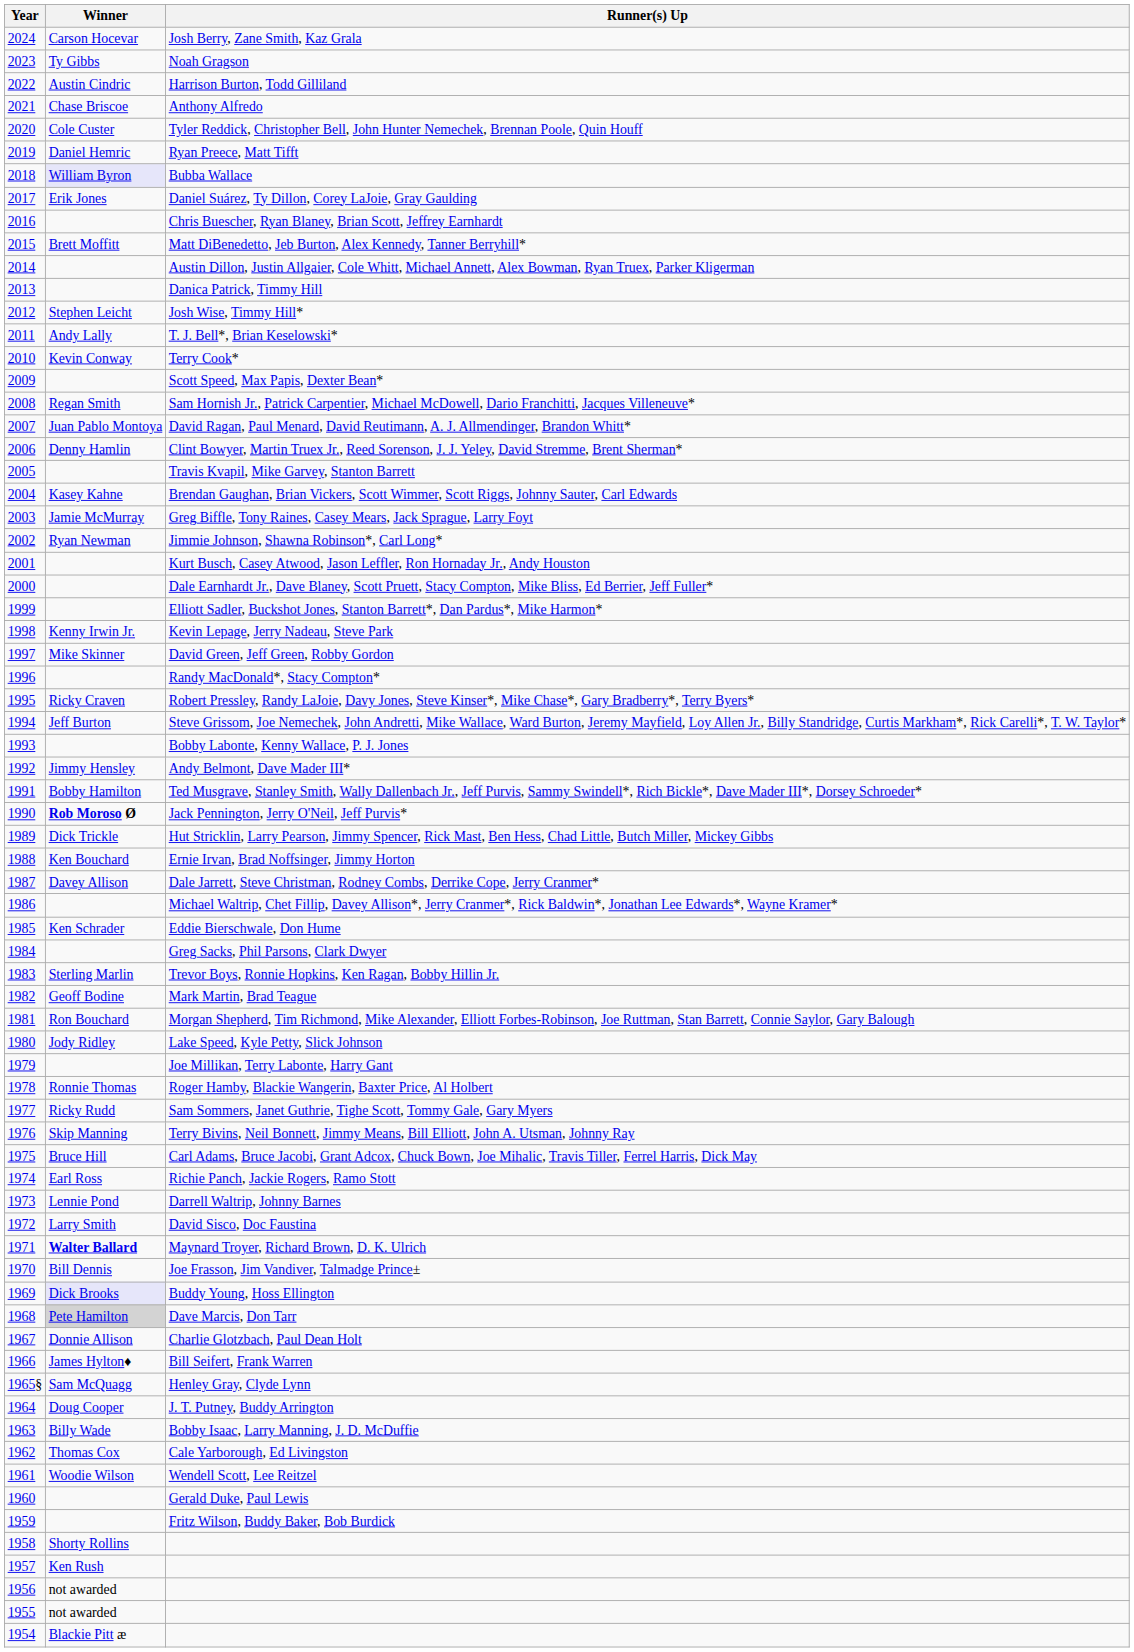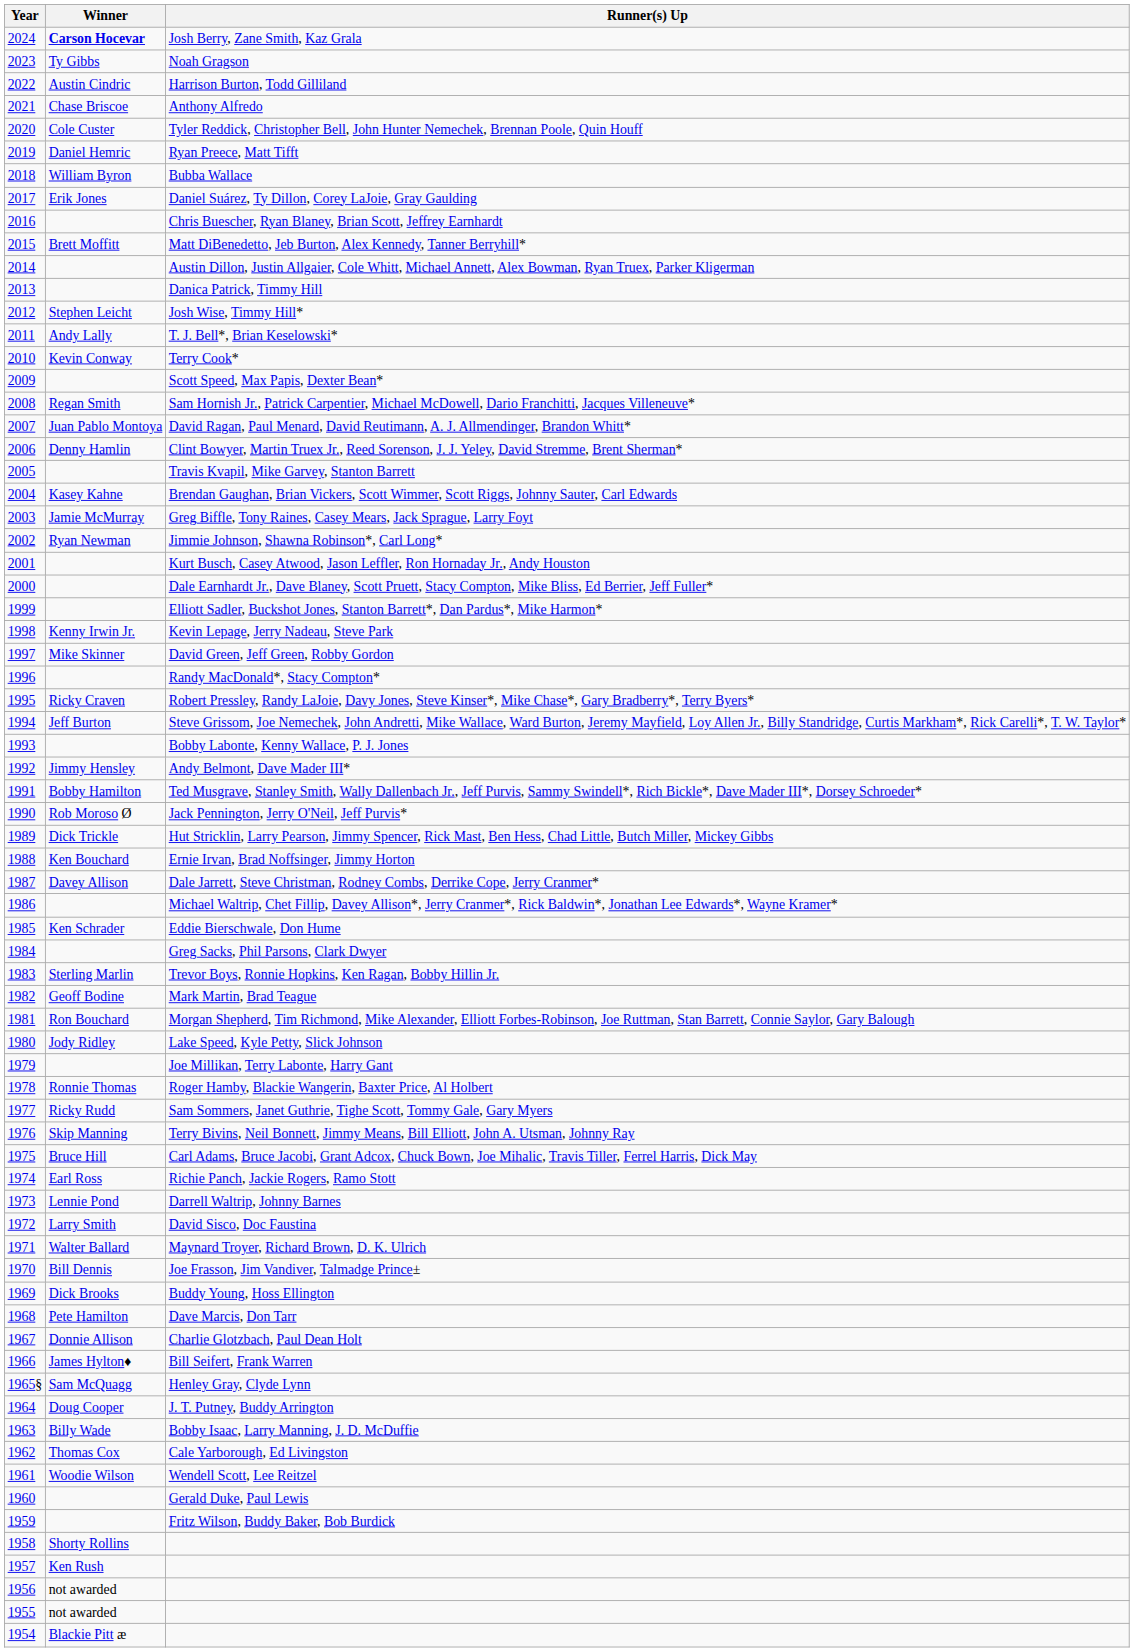(93, 38) normal -> (97, 38) bold
(90, 175) lavender background -> (90, 175) no background
(92, 814) bold -> (90, 814) normal
(93, 1247) bold -> (89, 1247) normal
(84, 1293) lavender background -> (84, 1293) no background
(88, 1316) lightgrey background -> (88, 1316) no background
